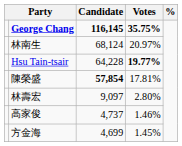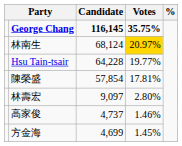(145, 45) no background -> (145, 45) gold background
(144, 62) bold -> (145, 62) normal
(109, 79) bold -> (109, 79) normal
